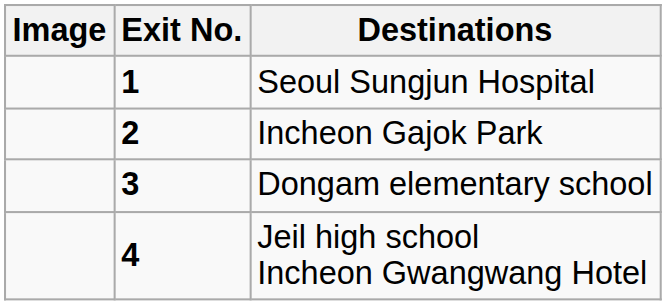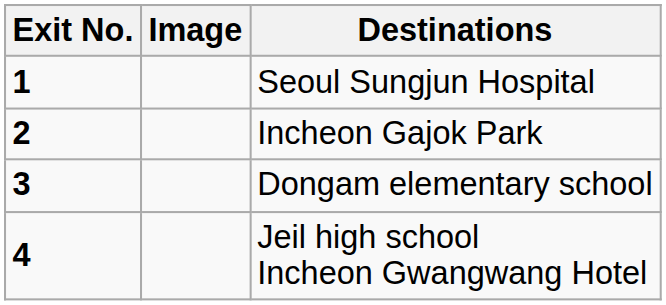columns swapped: (182, 30) <-> (59, 30)
